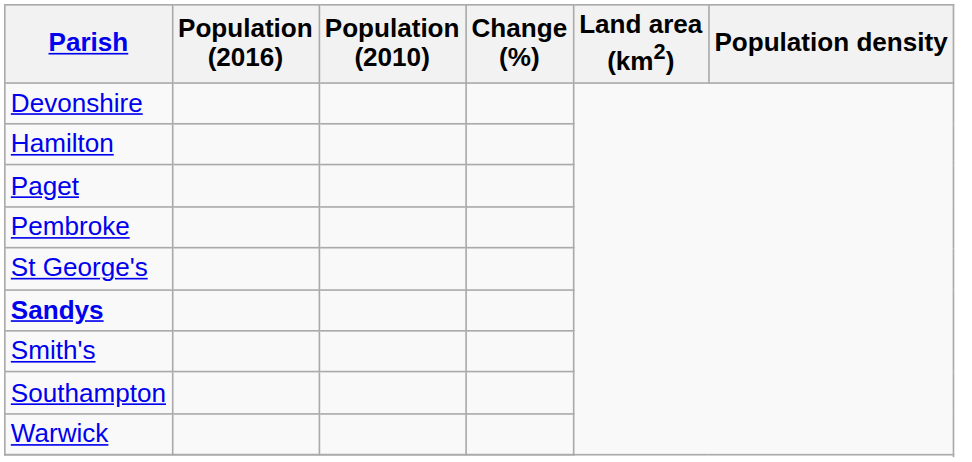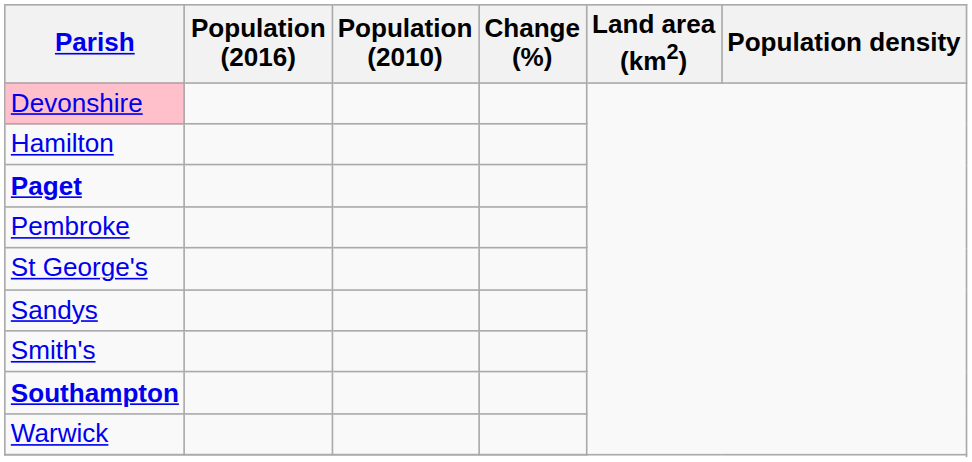(77, 102) no background -> (77, 102) pink background
(45, 185) normal -> (46, 185) bold
(57, 309) bold -> (54, 309) normal
(88, 392) normal -> (95, 392) bold
